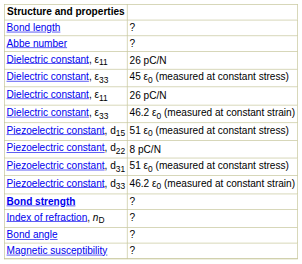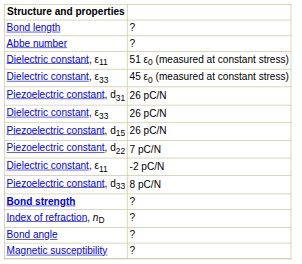(148, 60) 26 pC/N -> (209, 60) 51 ε0 (measured at constant stress)
(57, 96) Dielectric constant, ε11 -> (66, 96) Piezoelectric constant, d31
(212, 114) 46.2 ε0 (measured at constant strain) -> (148, 113) 26 pC/N
(209, 131) 51 ε0 (measured at constant stress) -> (148, 131) 26 pC/N
(145, 149) 8 pC/N -> (145, 149) 7 pC/N
(66, 167) Piezoelectric constant, d31 -> (57, 167) Dielectric constant, ε11
(209, 167) 51 ε0 (measured at constant stress) -> (147, 167) -2 pC/N
(212, 185) 46.2 ε0 (measured at constant strain) -> (145, 184) 8 pC/N
